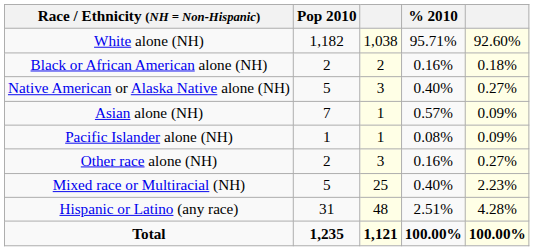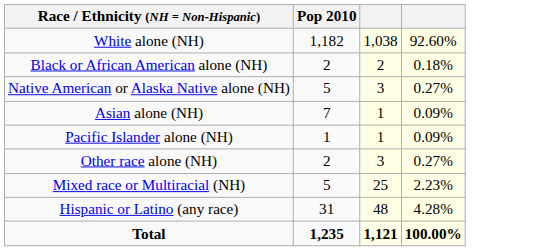- column: (433, 16)
